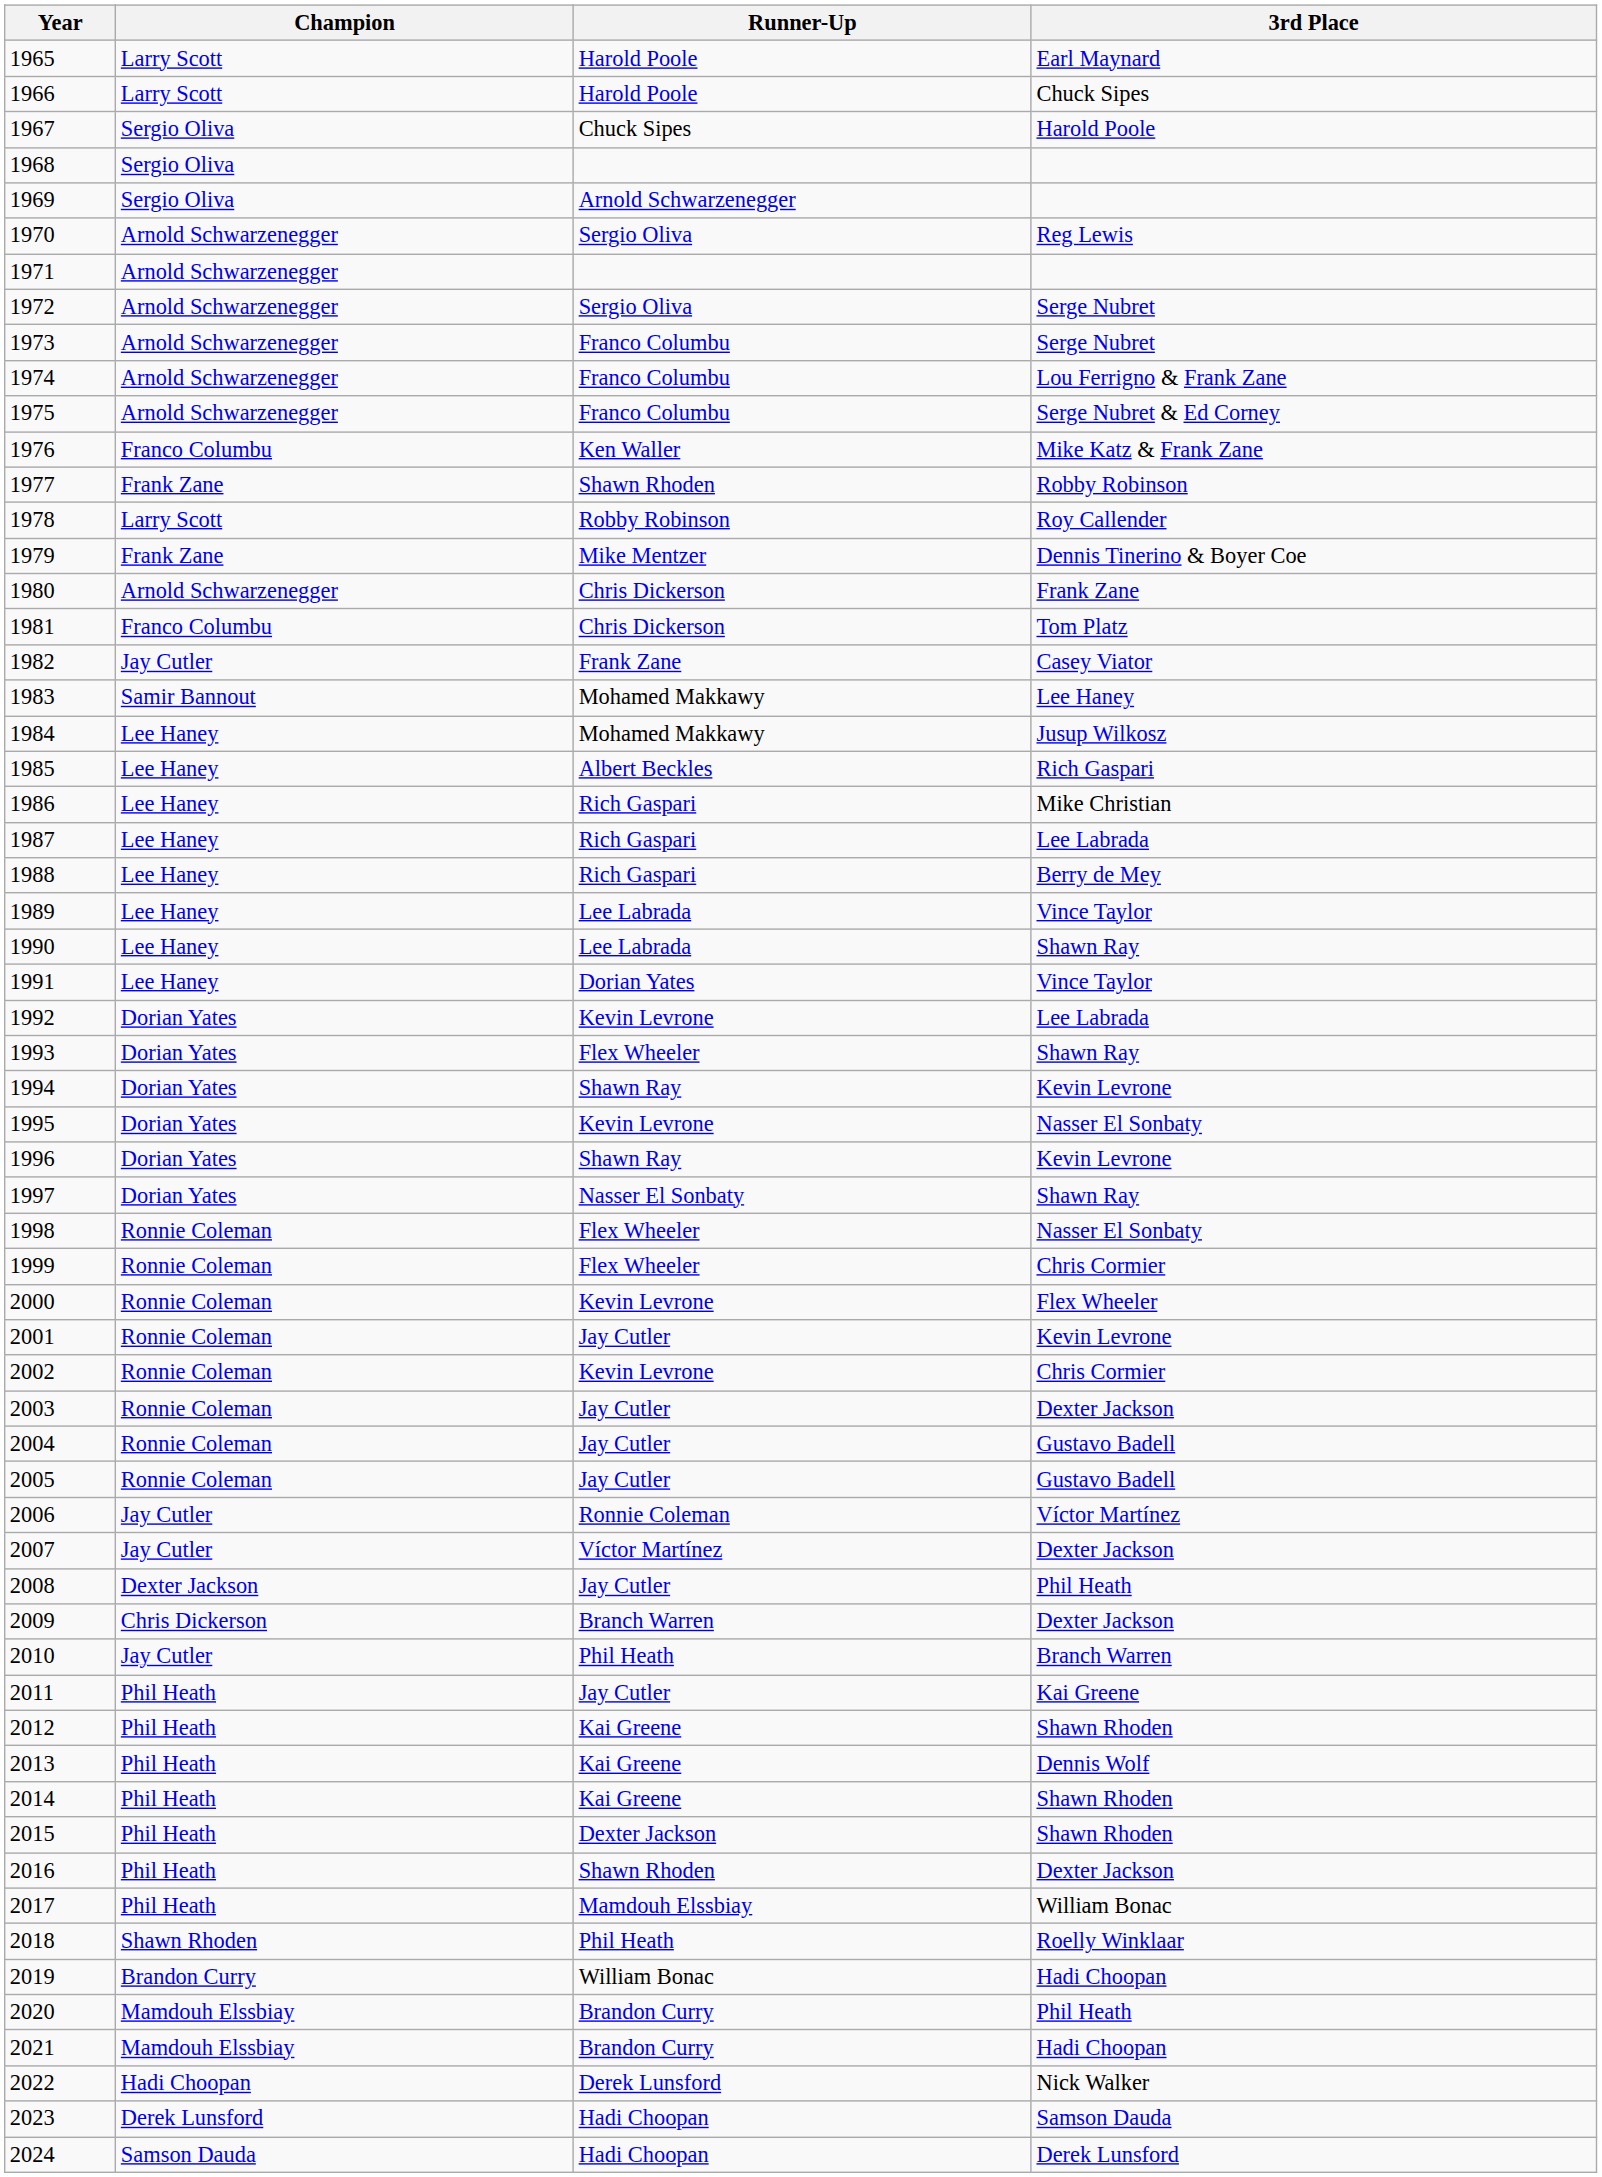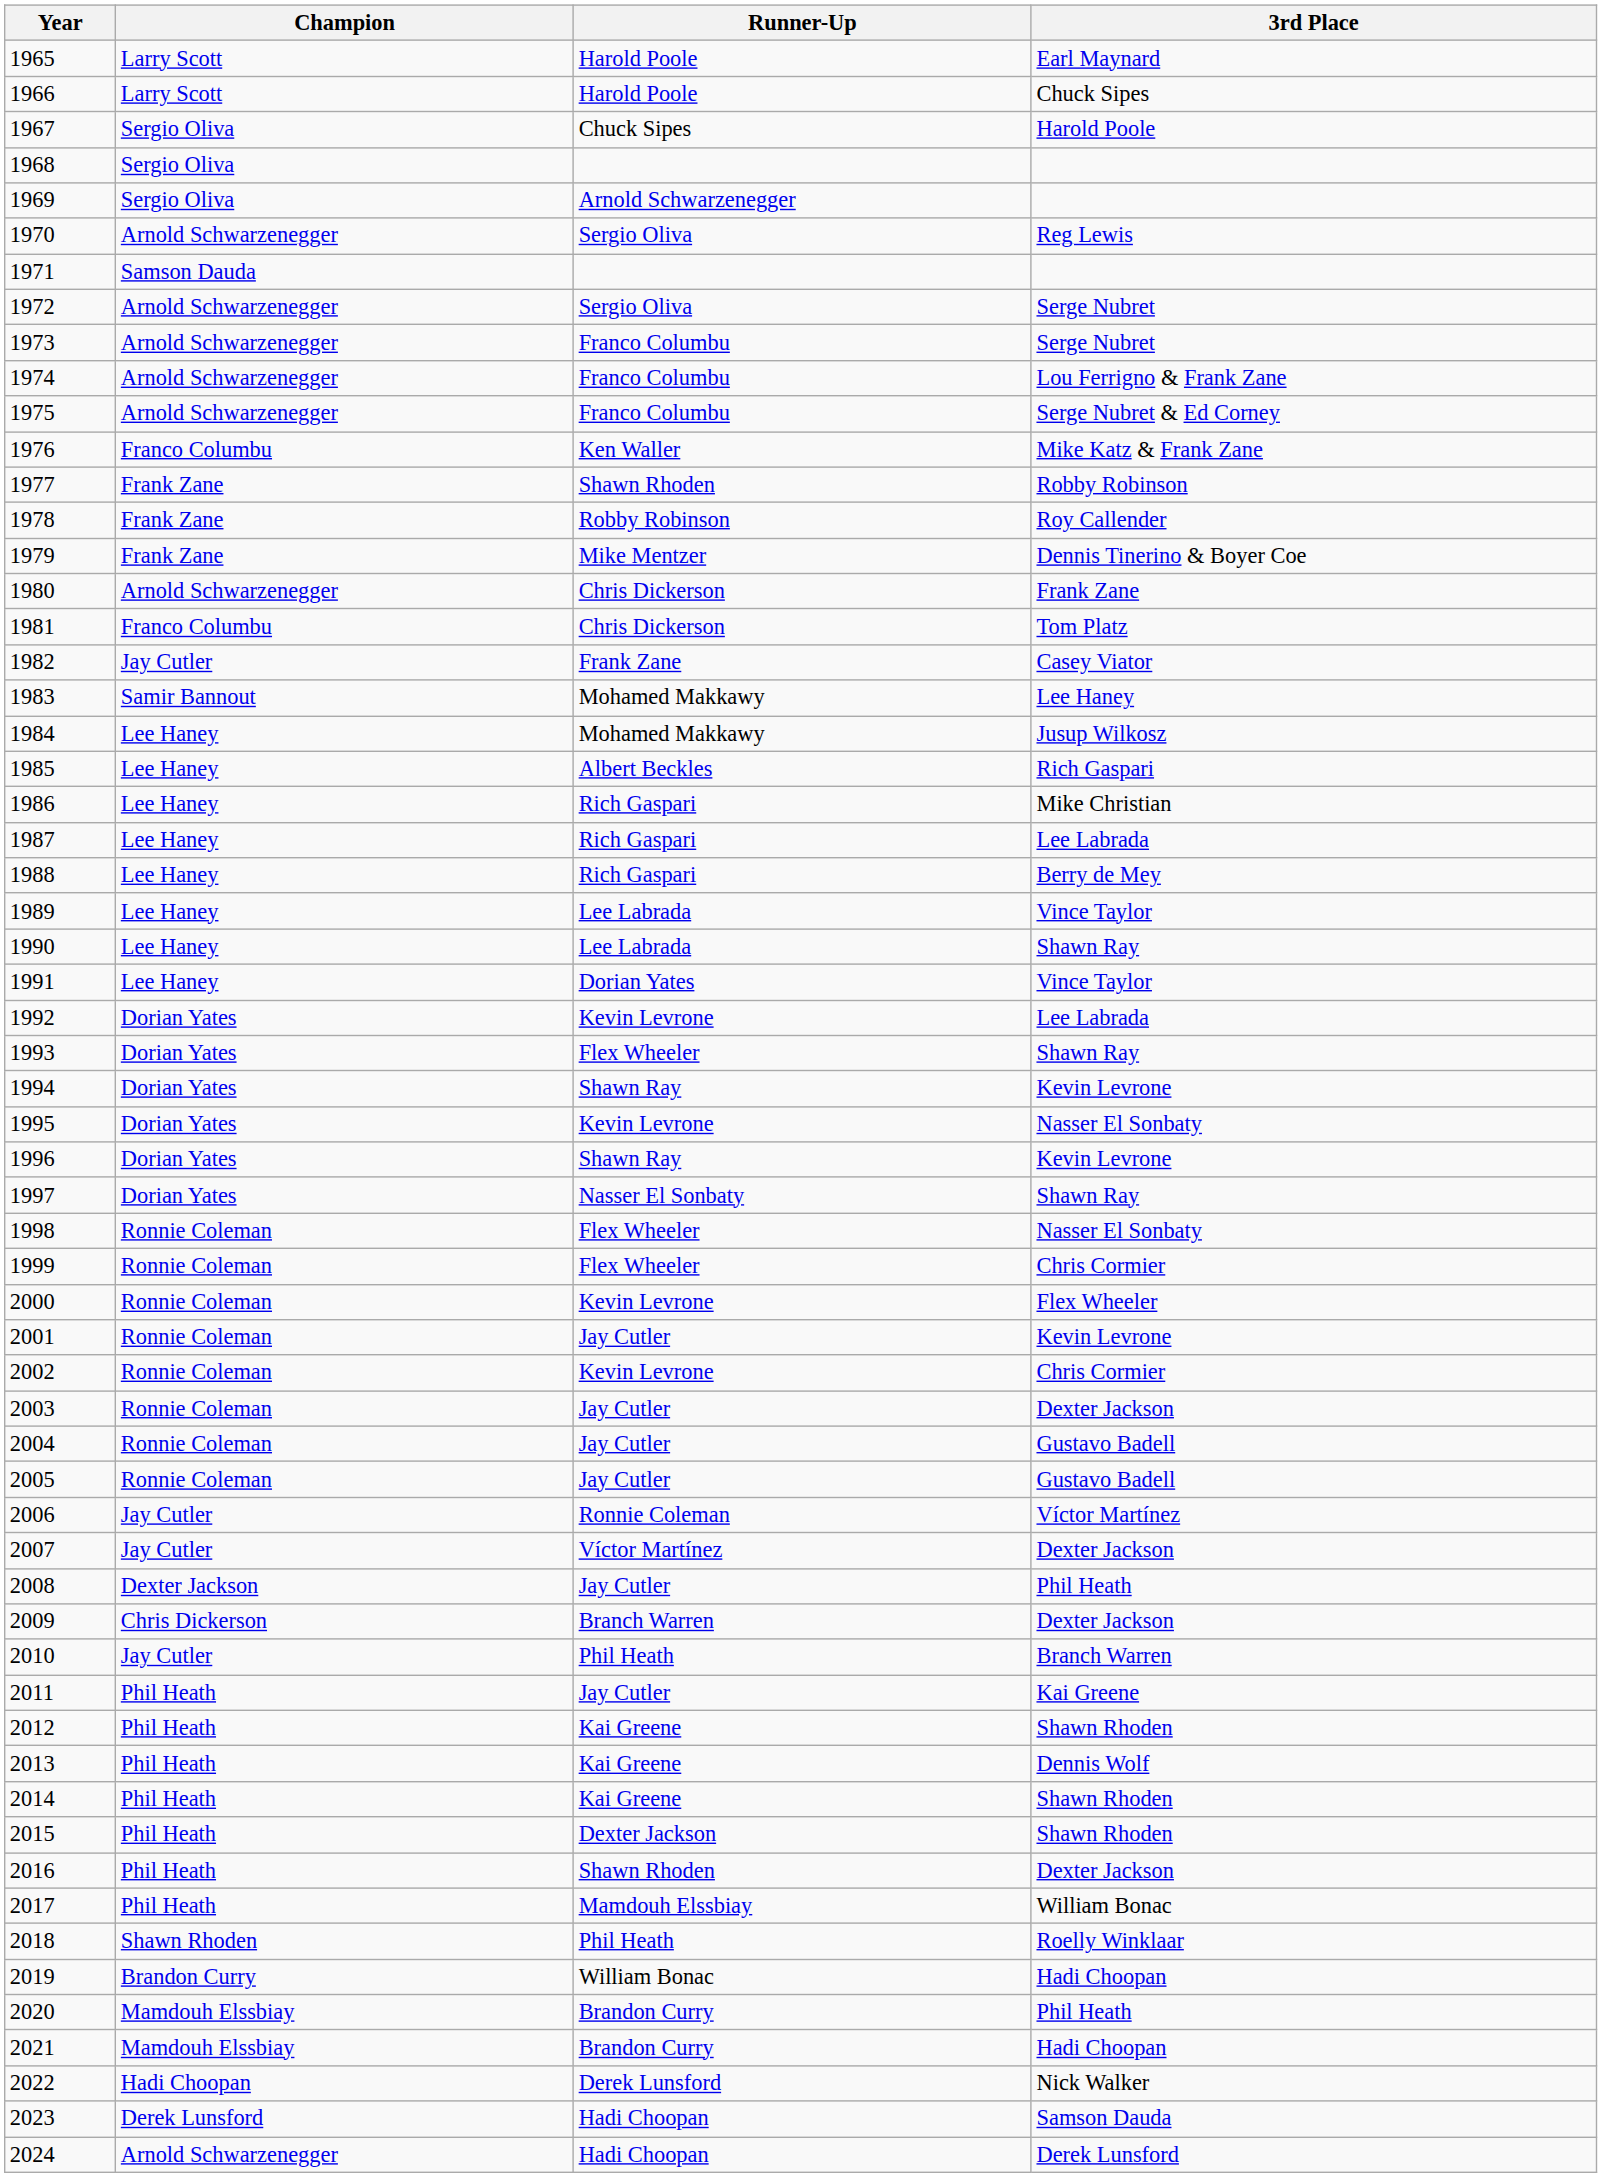(229, 271) Arnold Schwarzenegger -> (188, 271) Samson Dauda
(172, 520) Larry Scott -> (172, 520) Frank Zane
(188, 2154) Samson Dauda -> (229, 2154) Arnold Schwarzenegger
